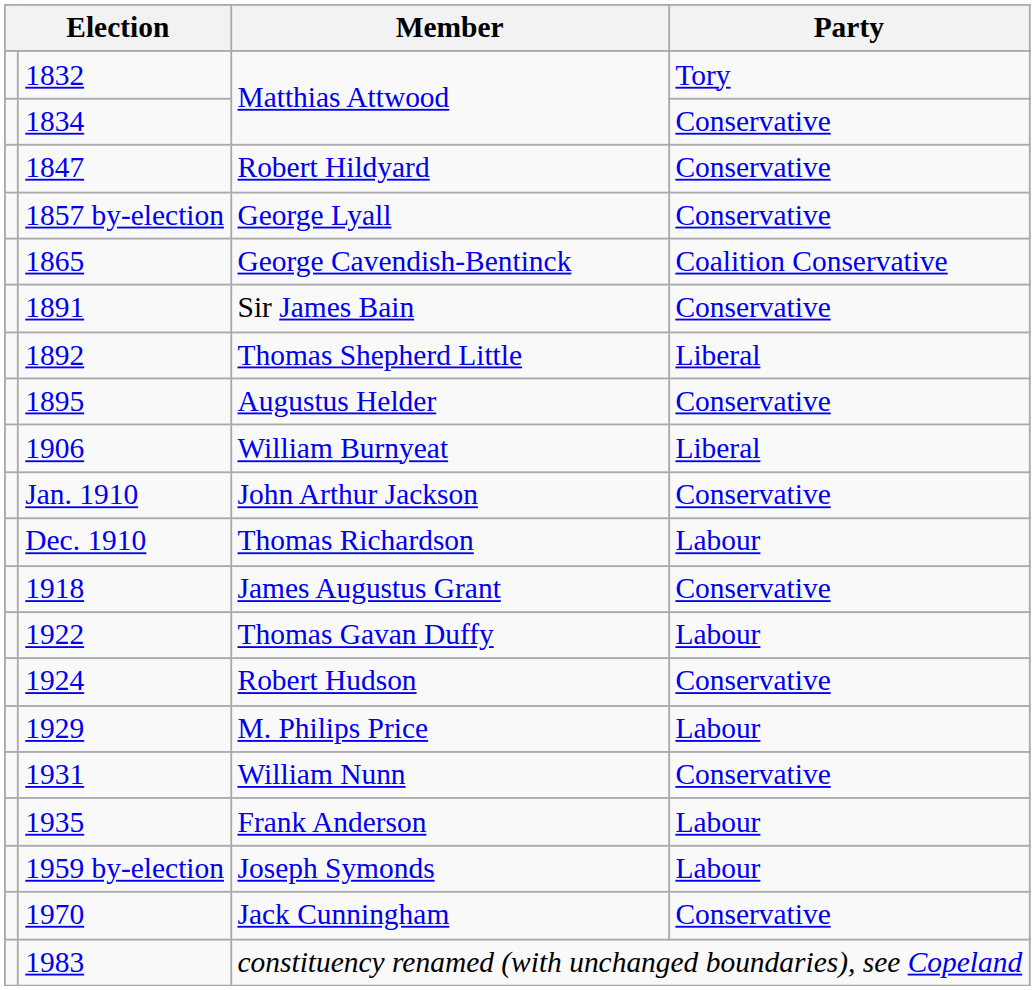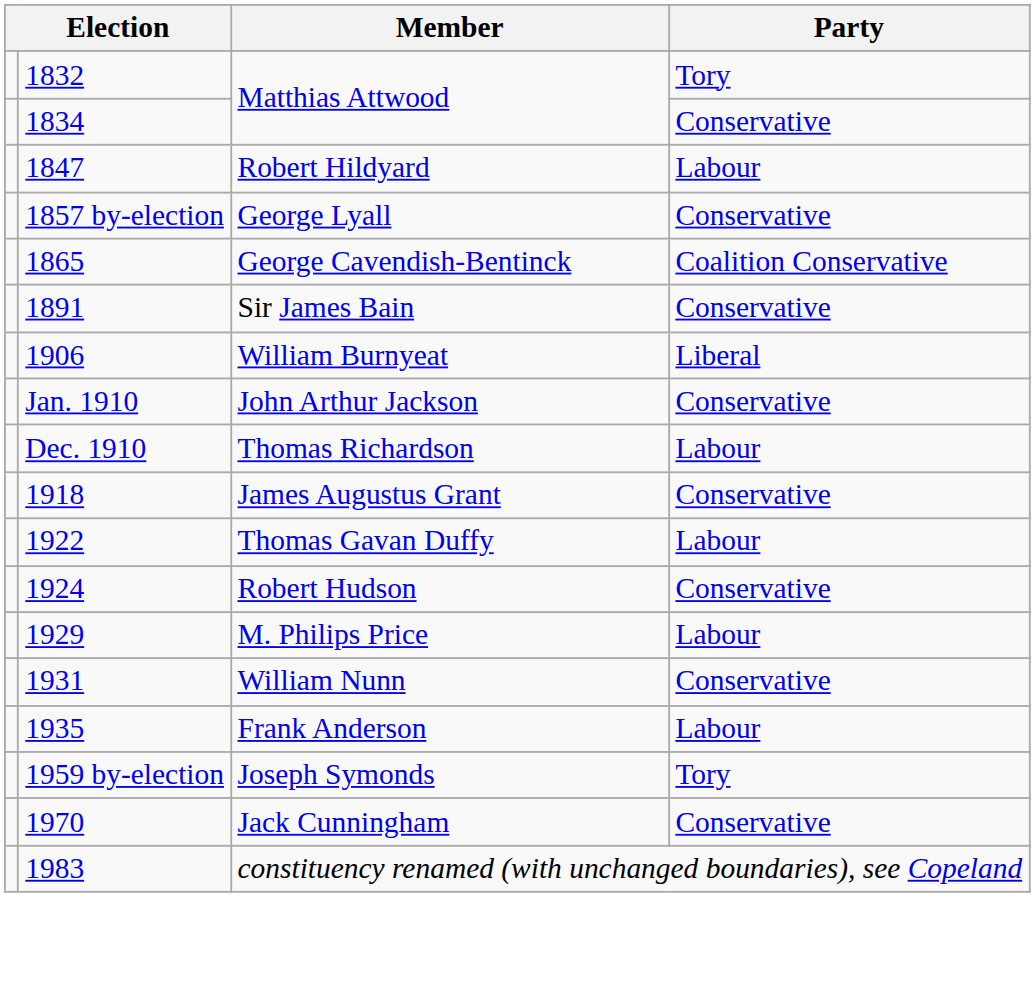(753, 167) Conservative -> (718, 167) Labour
- row: (55, 354)
- row: (55, 401)
(718, 868) Labour -> (703, 774) Tory
